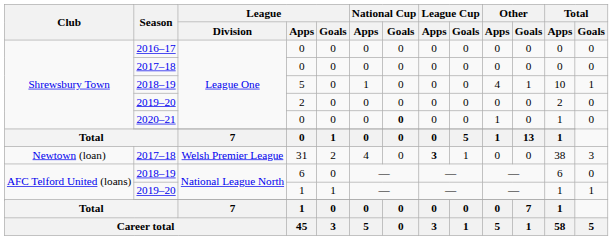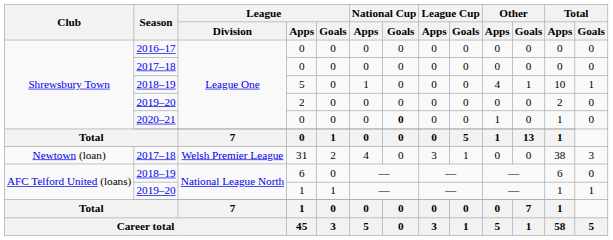(434, 155) bold -> (434, 155) normal
